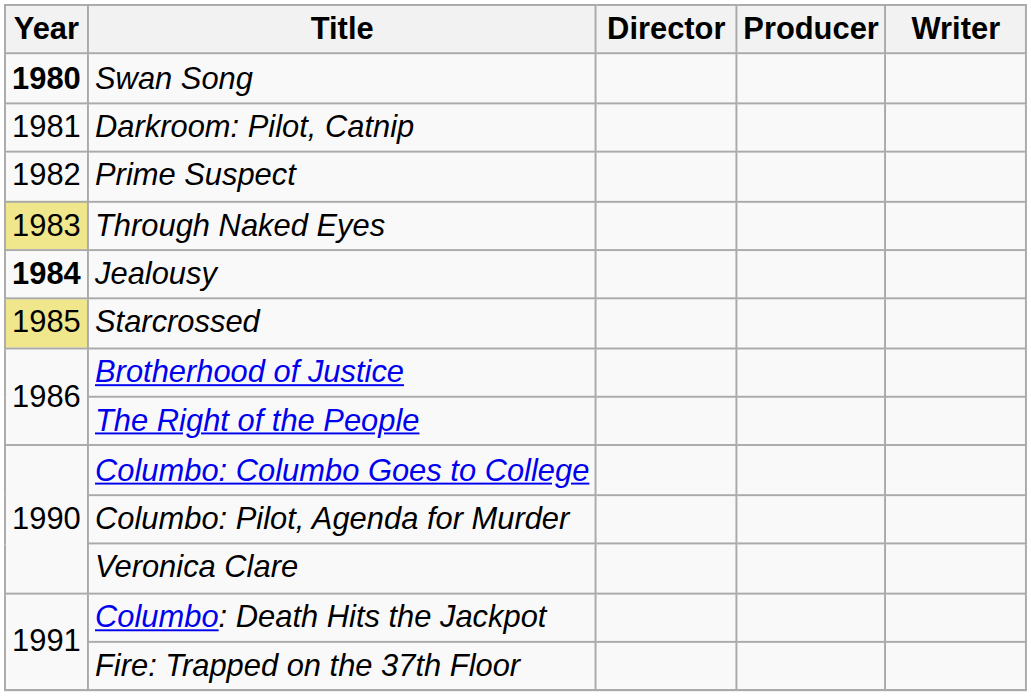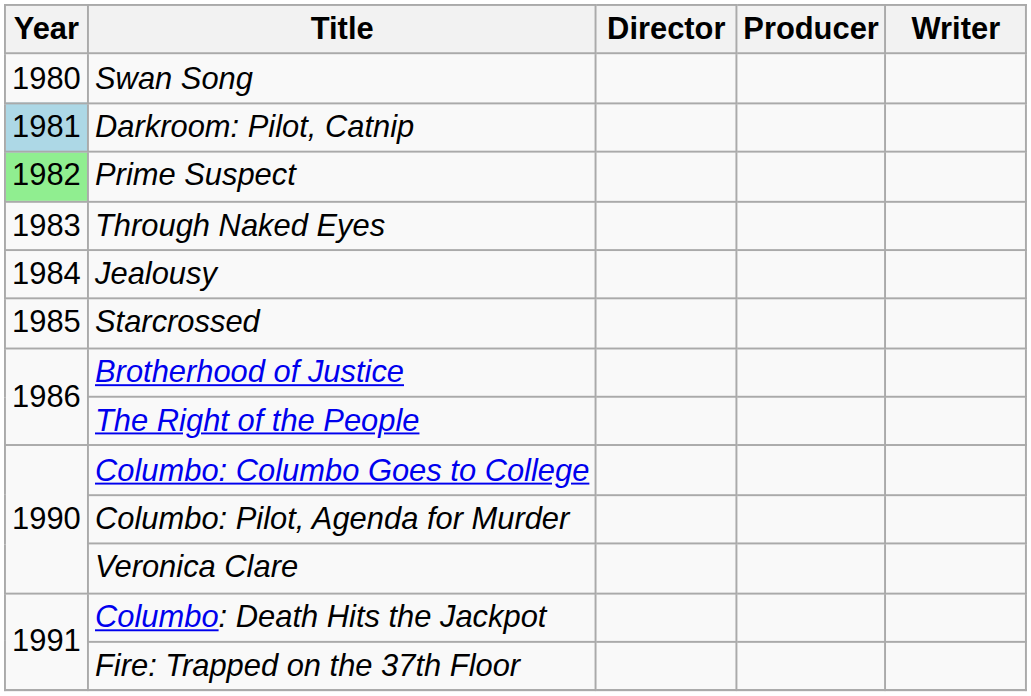(46, 77) bold -> (46, 77) normal
(46, 126) no background -> (46, 126) lightblue background
(46, 175) no background -> (46, 175) lightgreen background
(46, 224) khaki background -> (46, 224) no background
(46, 273) bold -> (46, 273) normal
(46, 322) khaki background -> (46, 322) no background
